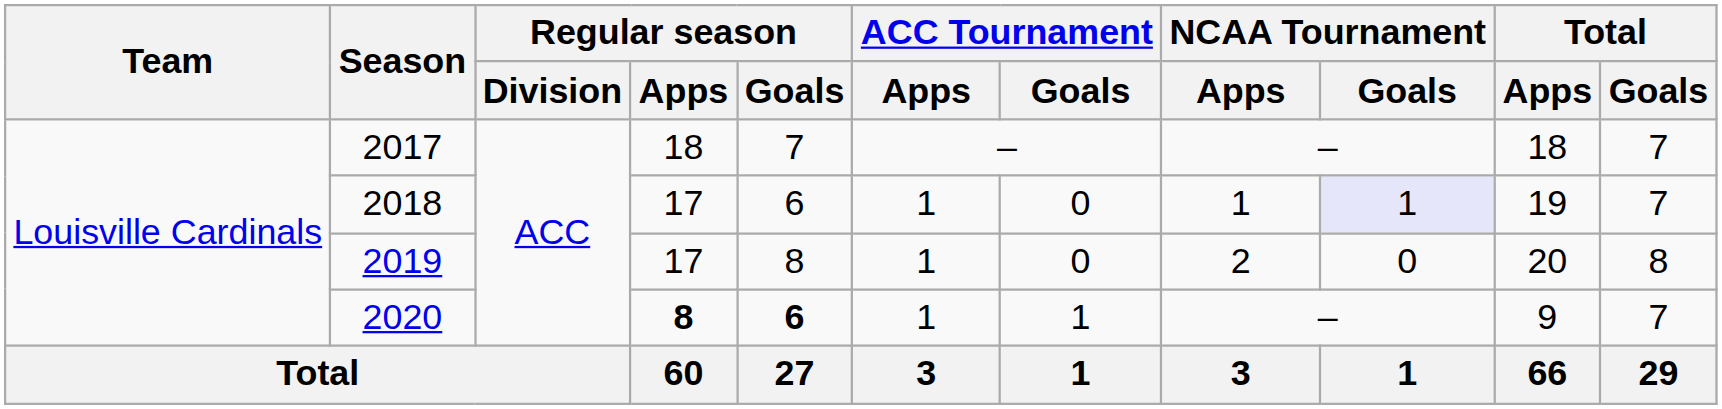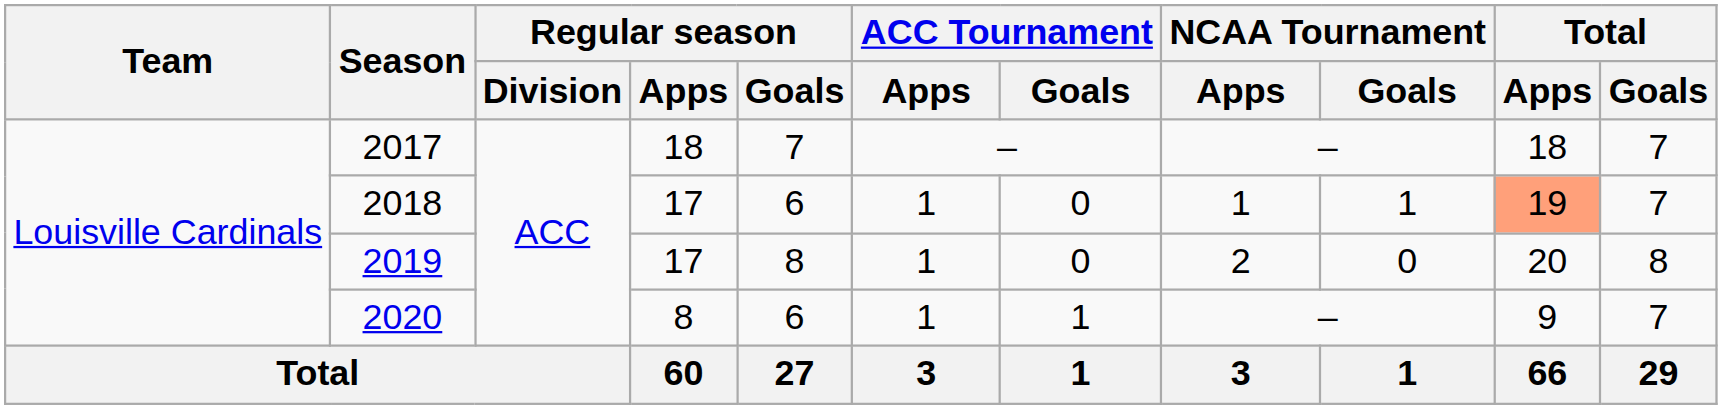(1407, 203) lavender background -> (1407, 203) no background
(1547, 203) no background -> (1547, 203) lightsalmon background
(683, 317) bold -> (683, 317) normal
(795, 317) bold -> (795, 317) normal
